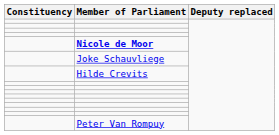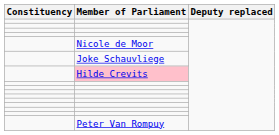(115, 44) bold -> (115, 44) normal
(112, 74) no background -> (112, 74) pink background
